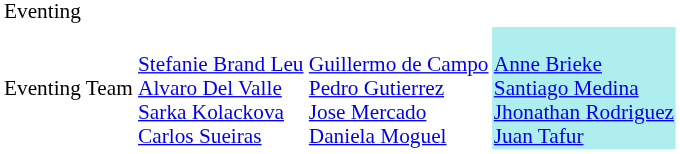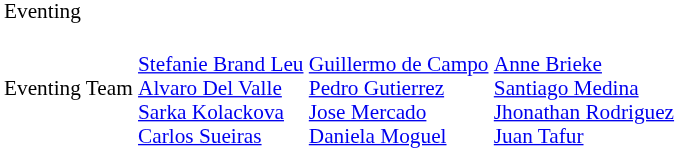(584, 99) paleturquoise background -> (584, 99) no background
